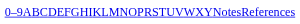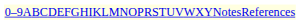(150, 12) no background -> (150, 12) lightyellow background
